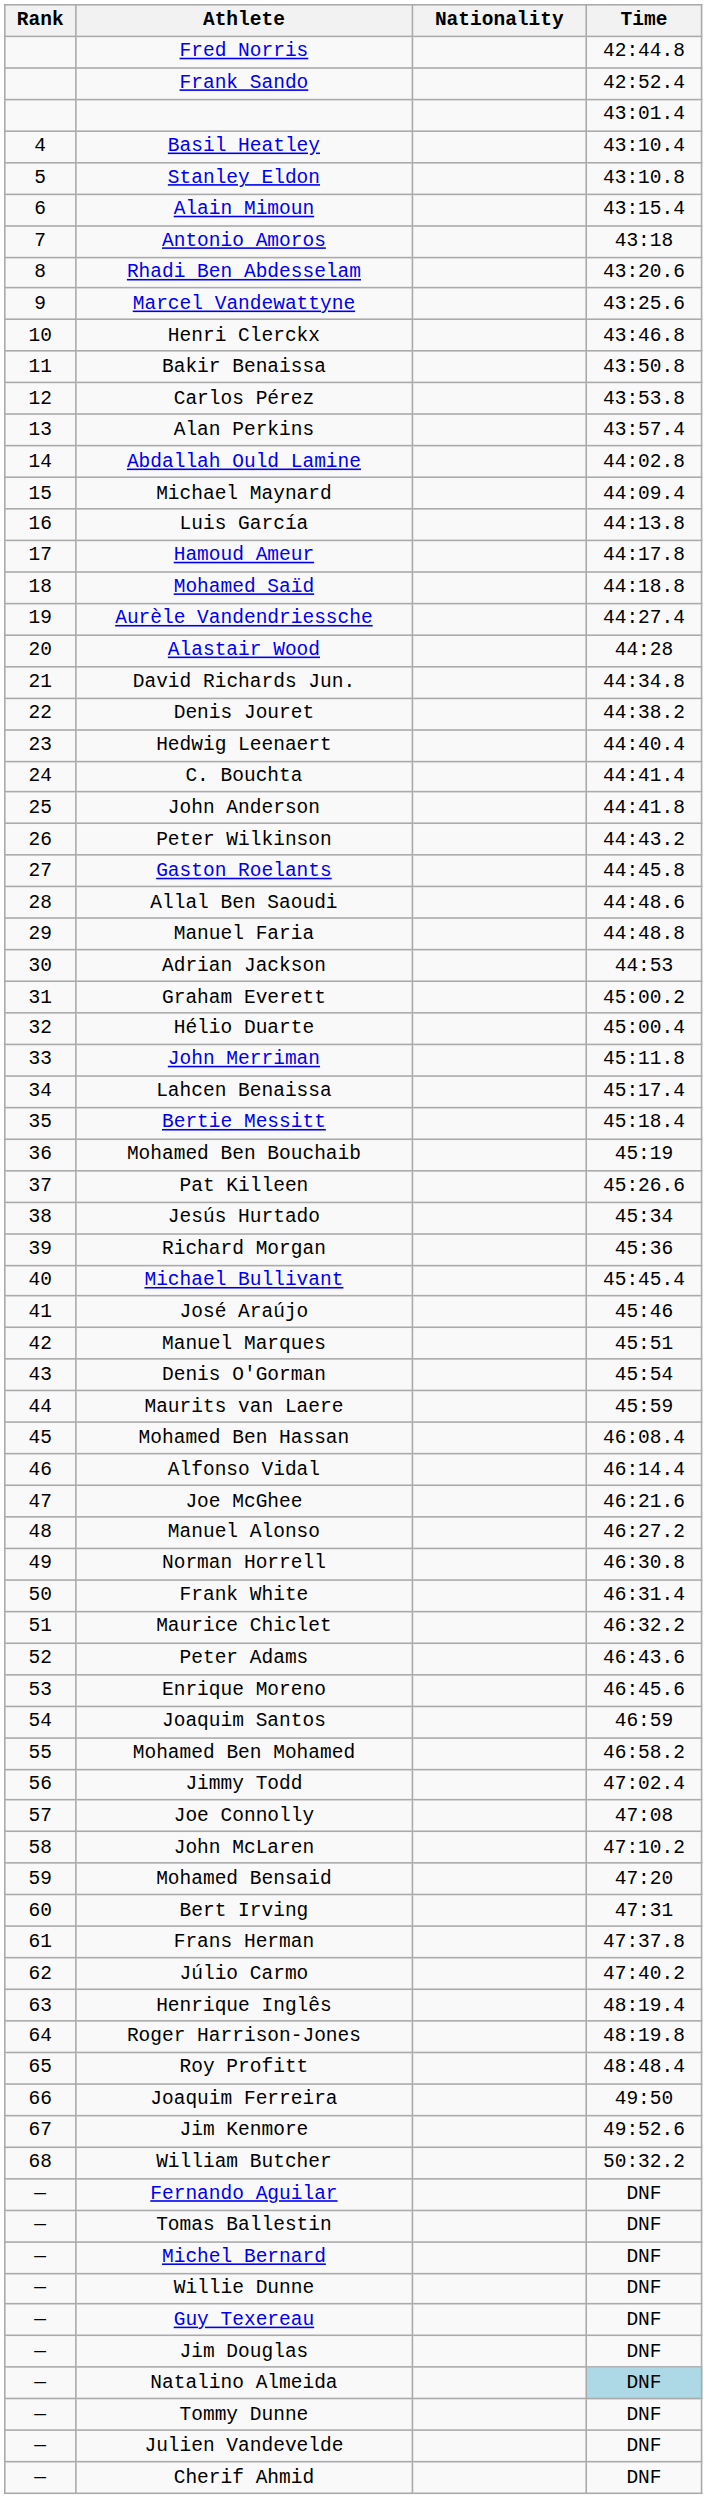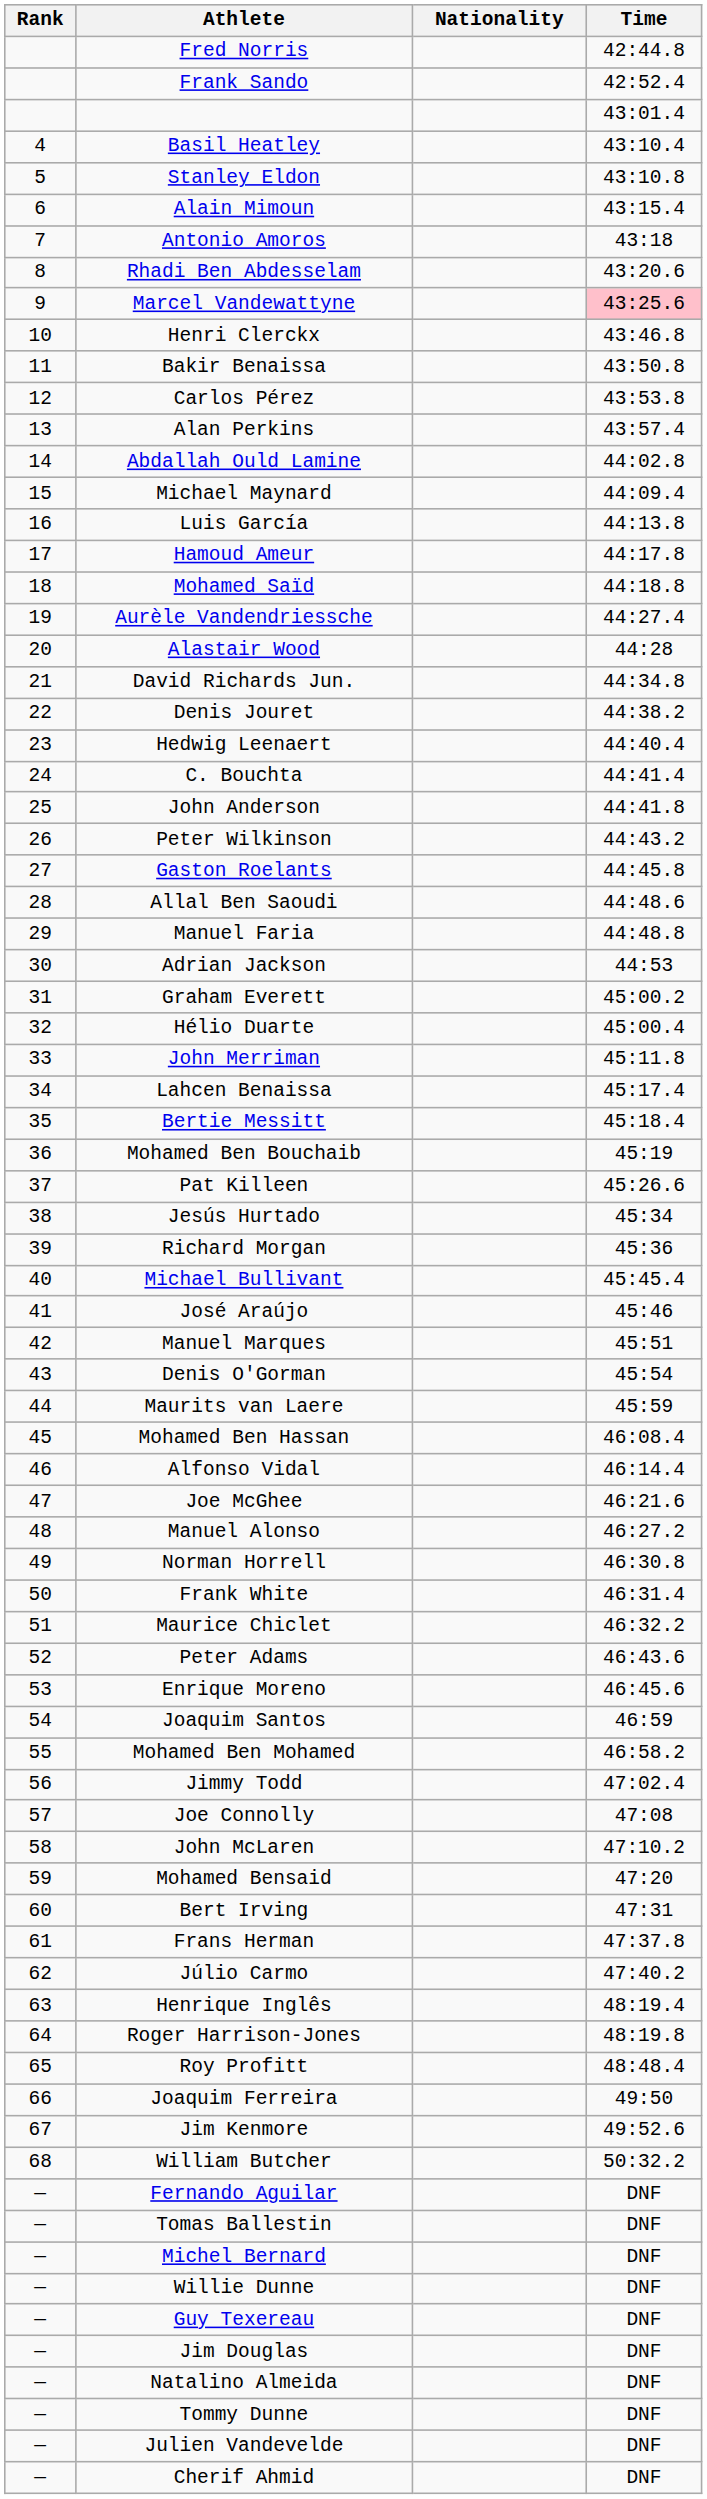(644, 304) no background -> (644, 304) pink background
(644, 2383) lightblue background -> (644, 2383) no background
